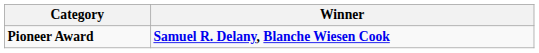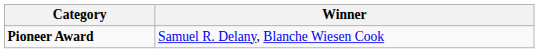(272, 36) bold -> (271, 36) normal
